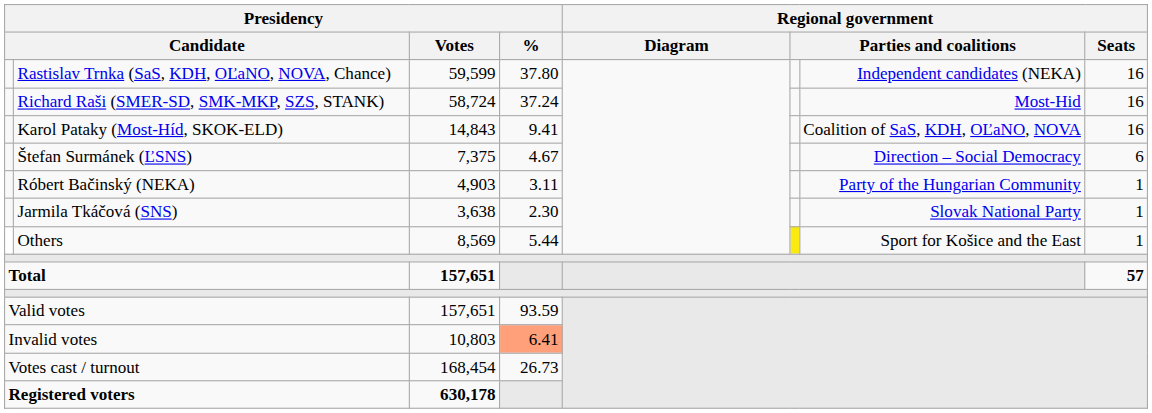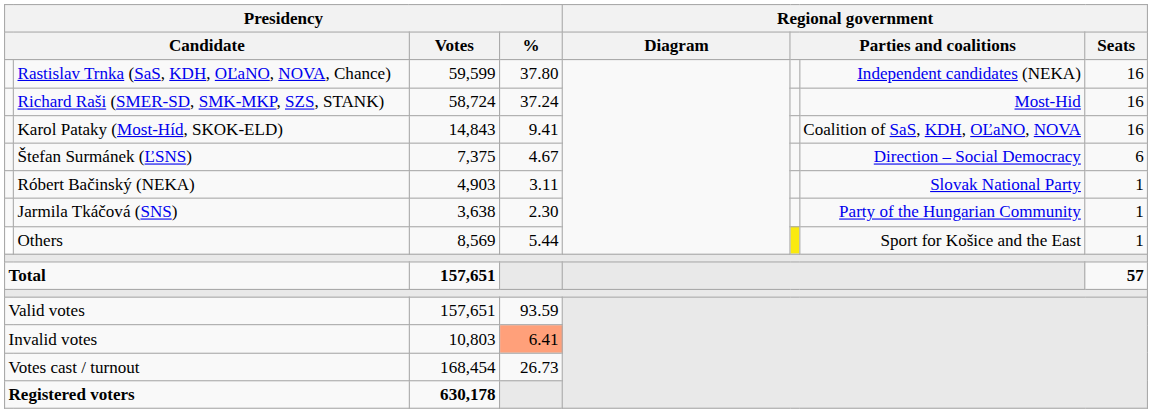(960, 184) Party of the Hungarian Community -> (1006, 184) Slovak National Party
(1006, 211) Slovak National Party -> (960, 211) Party of the Hungarian Community
